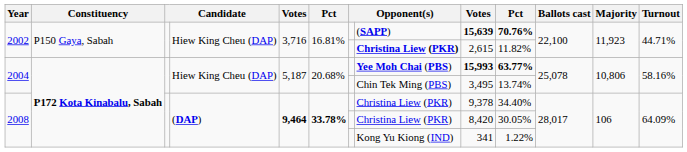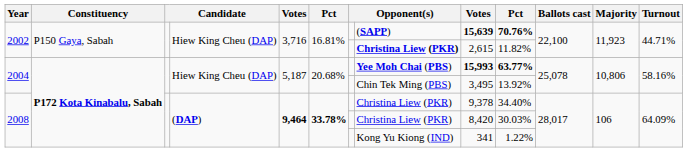(515, 84) 13.74% -> (515, 84) 13.92%
(515, 120) 30.05% -> (515, 120) 30.03%
